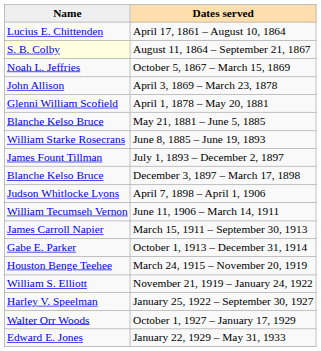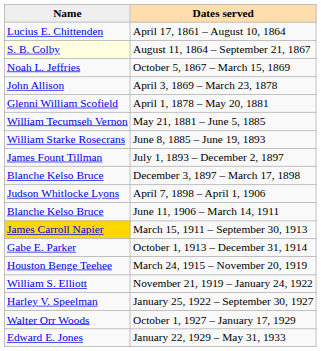(55, 121) Blanche Kelso Bruce -> (67, 121) William Tecumseh Vernon
(67, 211) William Tecumseh Vernon -> (55, 211) Blanche Kelso Bruce
(55, 229) no background -> (55, 229) gold background
